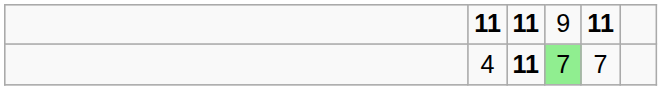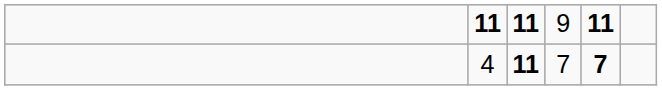(563, 64) lightgreen background -> (563, 64) no background
(601, 64) normal -> (601, 64) bold
